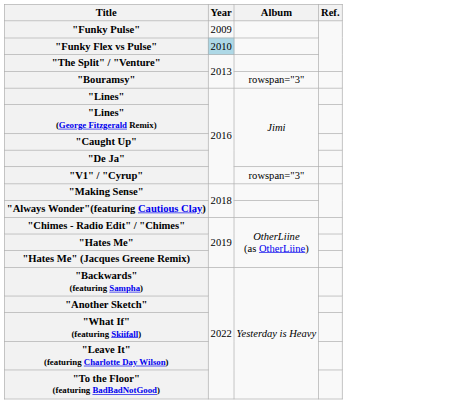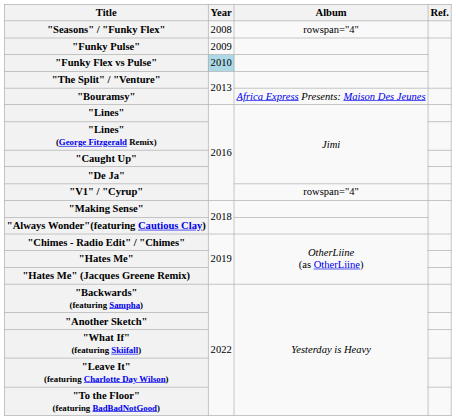+ row: (106, 29)
(276, 79) rowspan="3" -> (331, 96) Africa Express Presents: Maison Des Jeunes
(276, 175) rowspan="3" -> (331, 192) rowspan="4"
